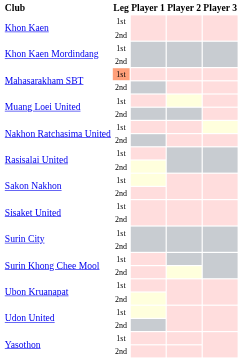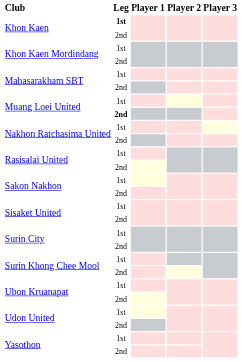(121, 22) normal -> (121, 21) bold
(121, 75) lightsalmon background -> (121, 75) no background
(121, 114) normal -> (121, 114) bold
